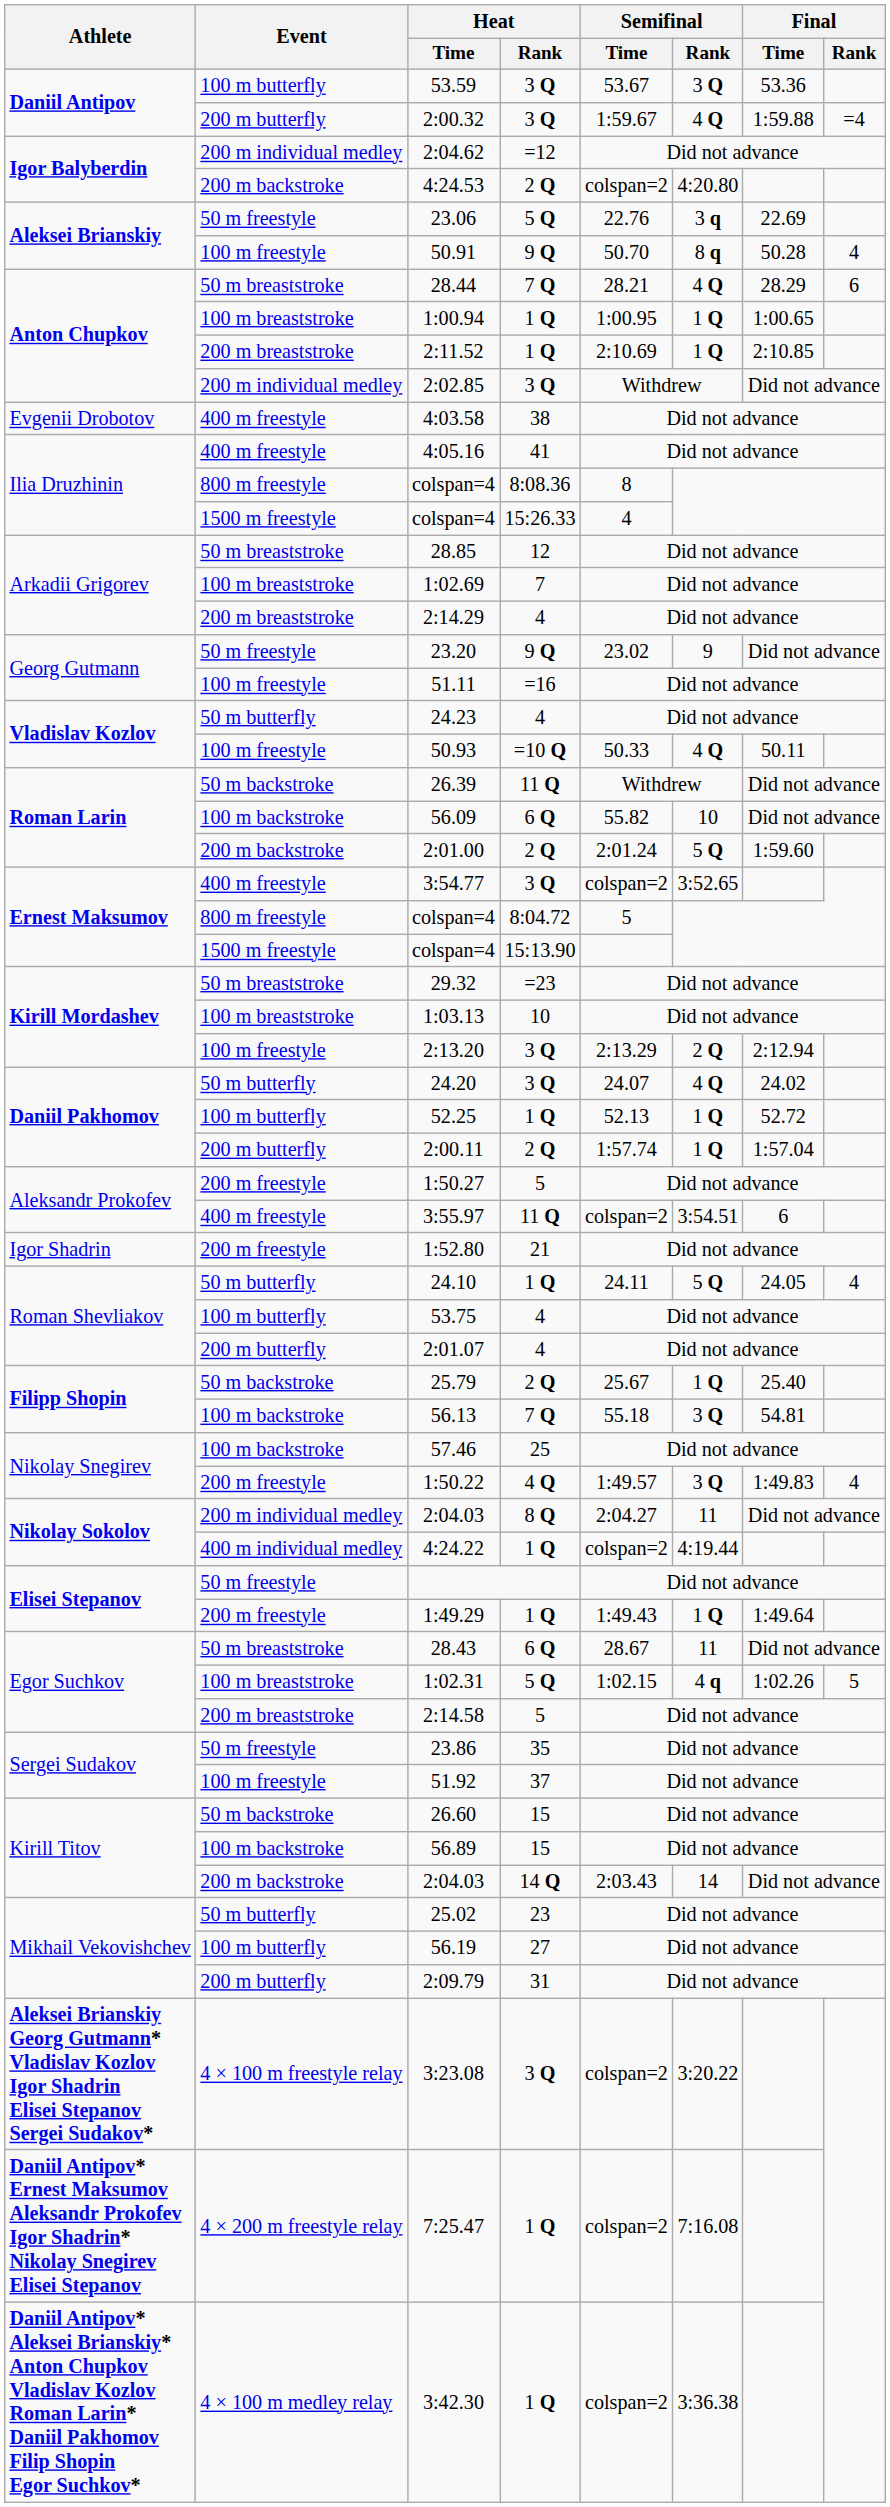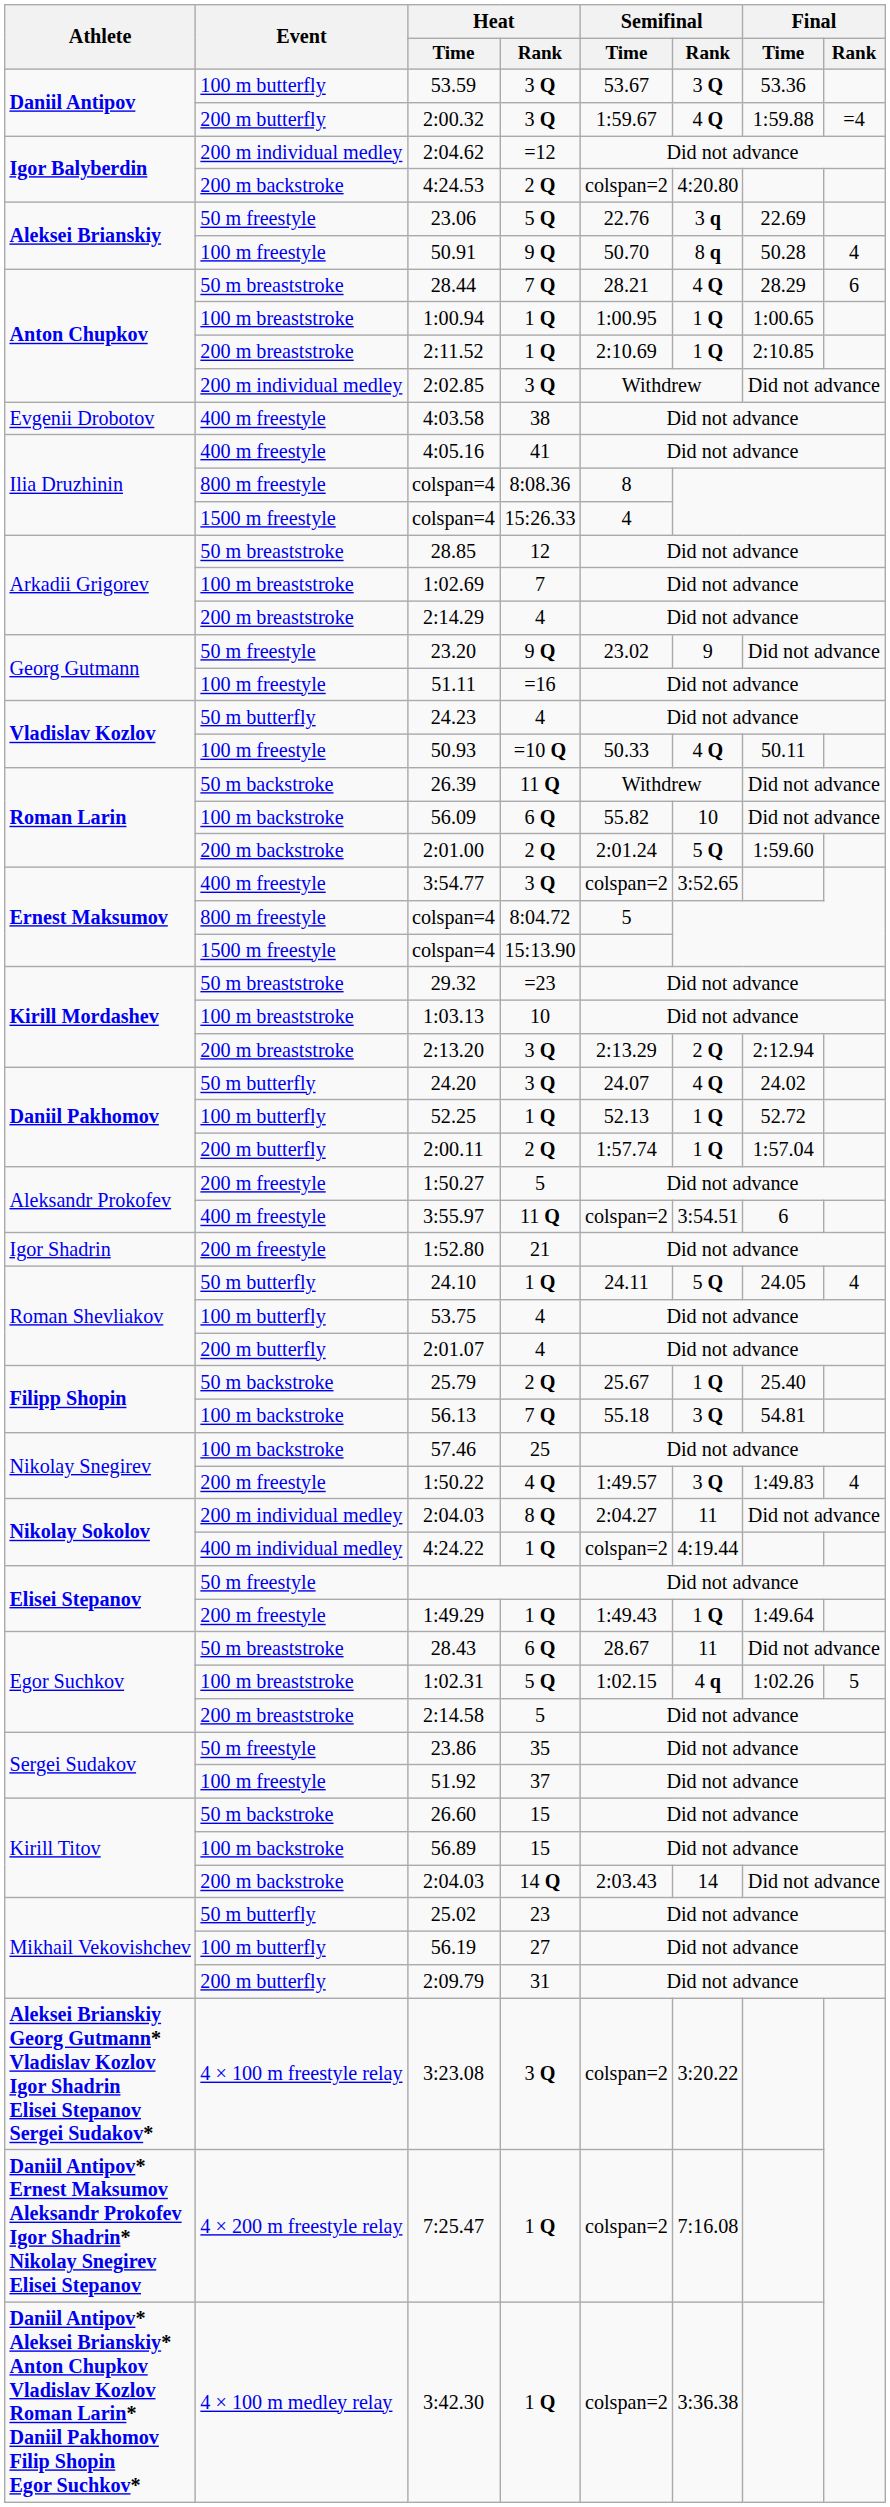(263, 1050) 100 m freestyle -> (277, 1050) 200 m breaststroke
